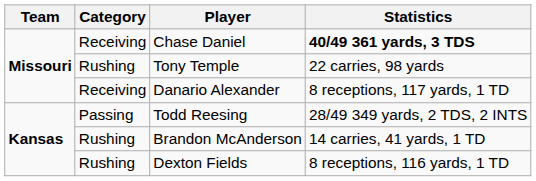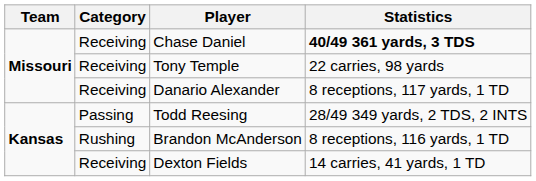(107, 65) Rushing -> (113, 65) Receiving
(397, 138) 14 carries, 41 yards, 1 TD -> (409, 138) 8 receptions, 116 yards, 1 TD
(107, 163) Rushing -> (113, 163) Receiving
(409, 163) 8 receptions, 116 yards, 1 TD -> (397, 163) 14 carries, 41 yards, 1 TD
